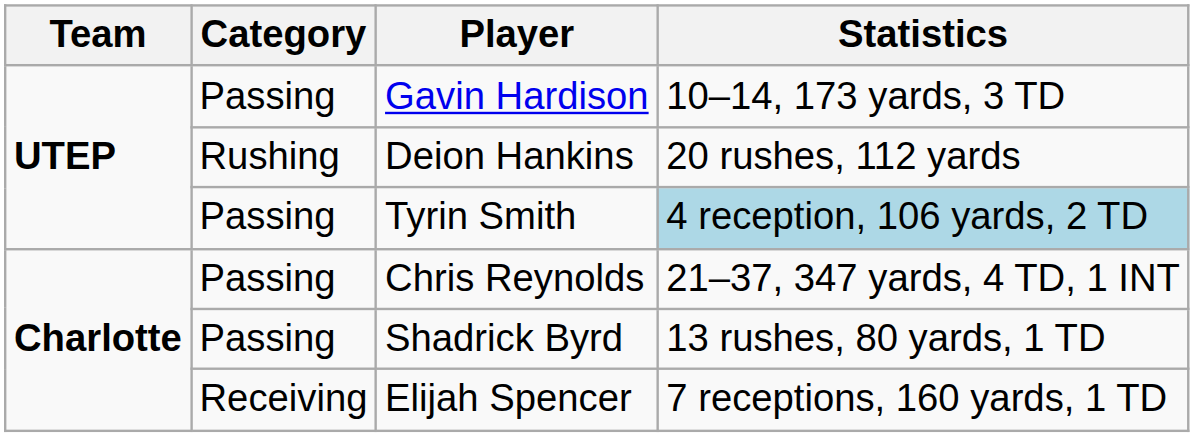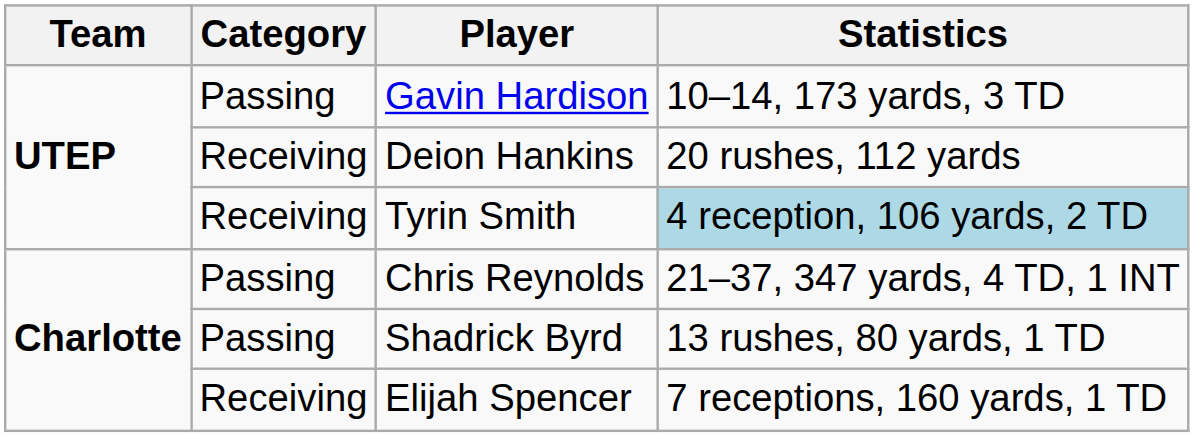(270, 156) Rushing -> (283, 156) Receiving
(268, 217) Passing -> (283, 217) Receiving
